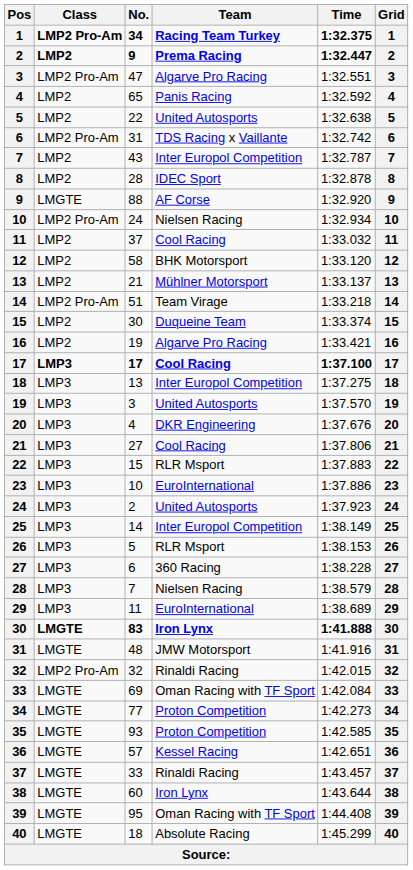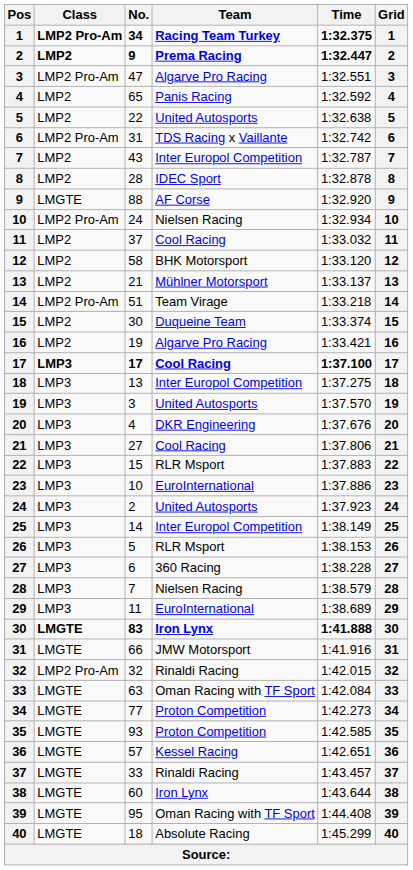(136, 650) 48 -> (136, 650) 66
(136, 691) 69 -> (136, 691) 63
